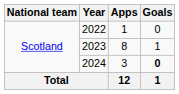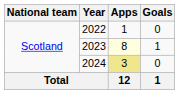(124, 47) no background -> (124, 47) lightyellow background
(124, 64) no background -> (124, 64) khaki background
(157, 64) bold -> (157, 64) normal
